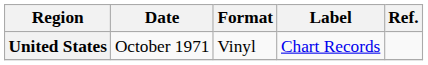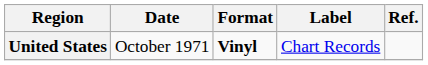(237, 45) normal -> (237, 45) bold
